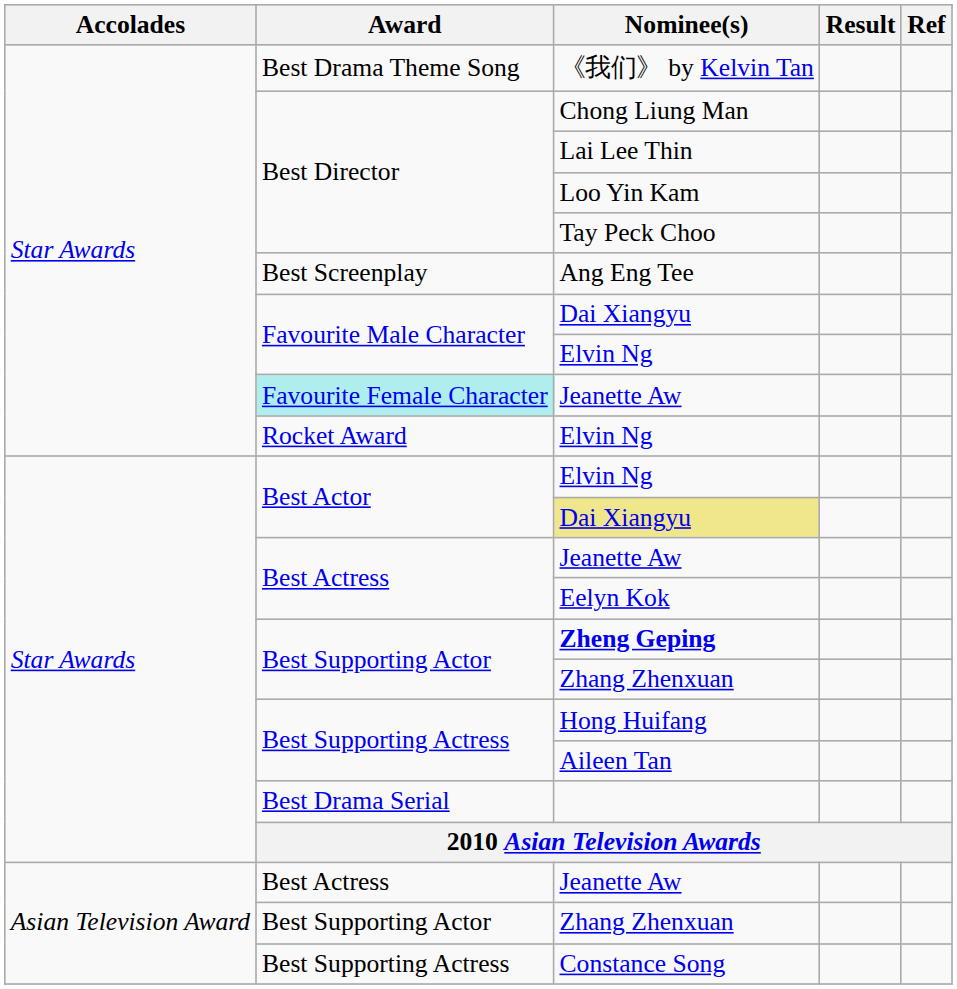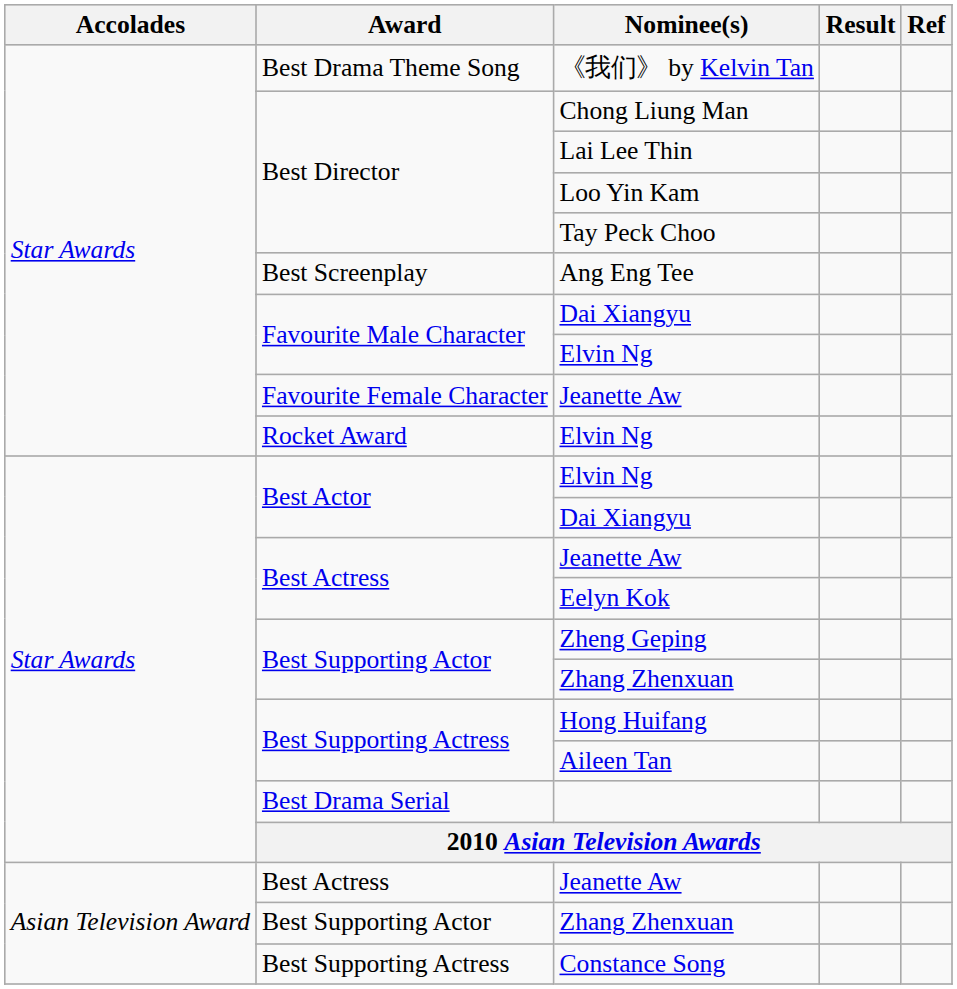(405, 394) paleturquoise background -> (405, 394) no background
(625, 516) khaki background -> (625, 516) no background
(637, 638) bold -> (633, 638) normal
